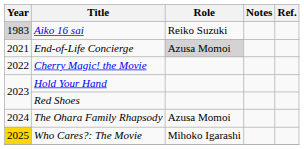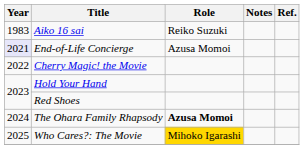(18, 30) lightgrey background -> (18, 30) no background
(18, 48) no background -> (18, 48) lavender background
(199, 48) lightgrey background -> (199, 48) no background
(199, 118) normal -> (200, 118) bold
(18, 135) gold background -> (18, 135) no background
(204, 135) no background -> (204, 135) gold background
